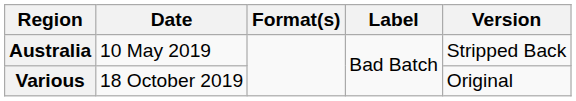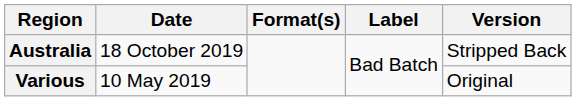(156, 50) 10 May 2019 -> (172, 50) 18 October 2019
(172, 80) 18 October 2019 -> (156, 80) 10 May 2019
